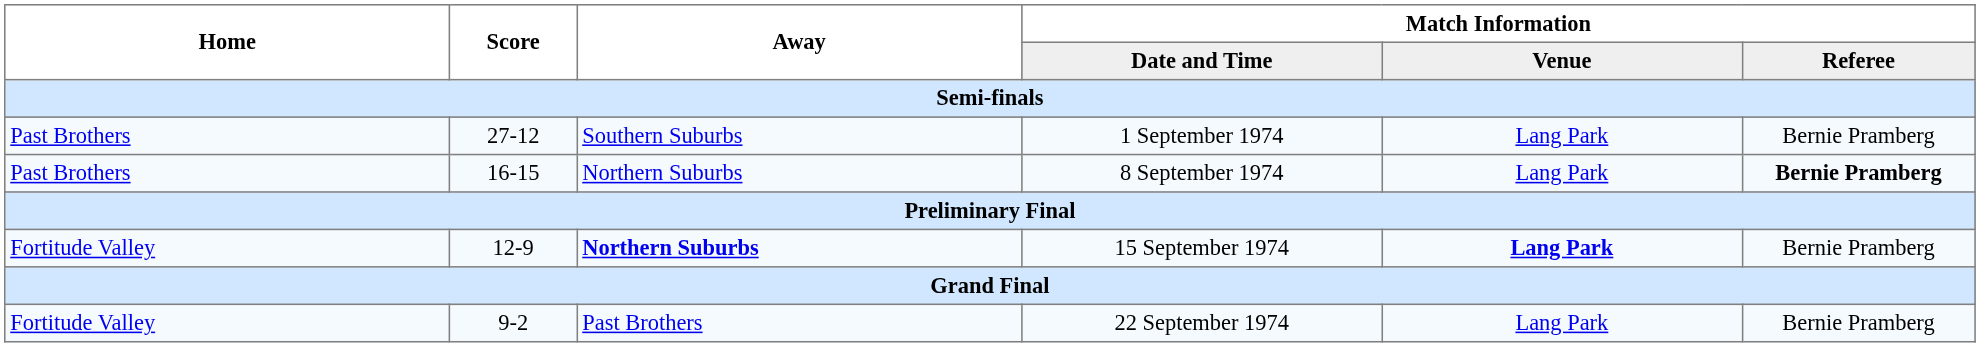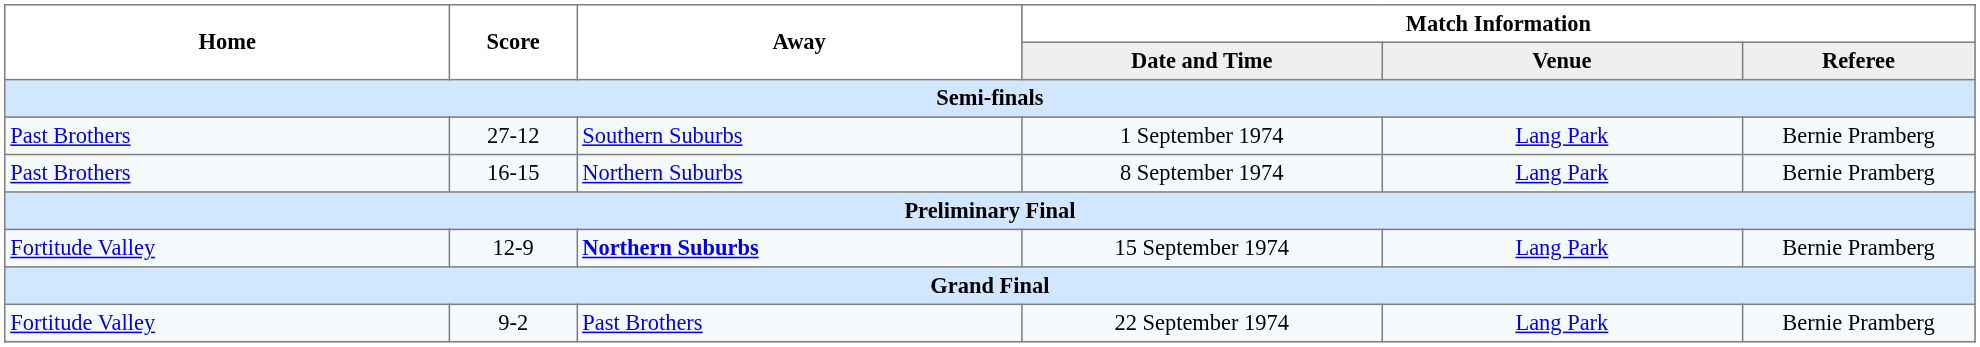(1858, 172) bold -> (1858, 172) normal
(1562, 247) bold -> (1562, 247) normal
